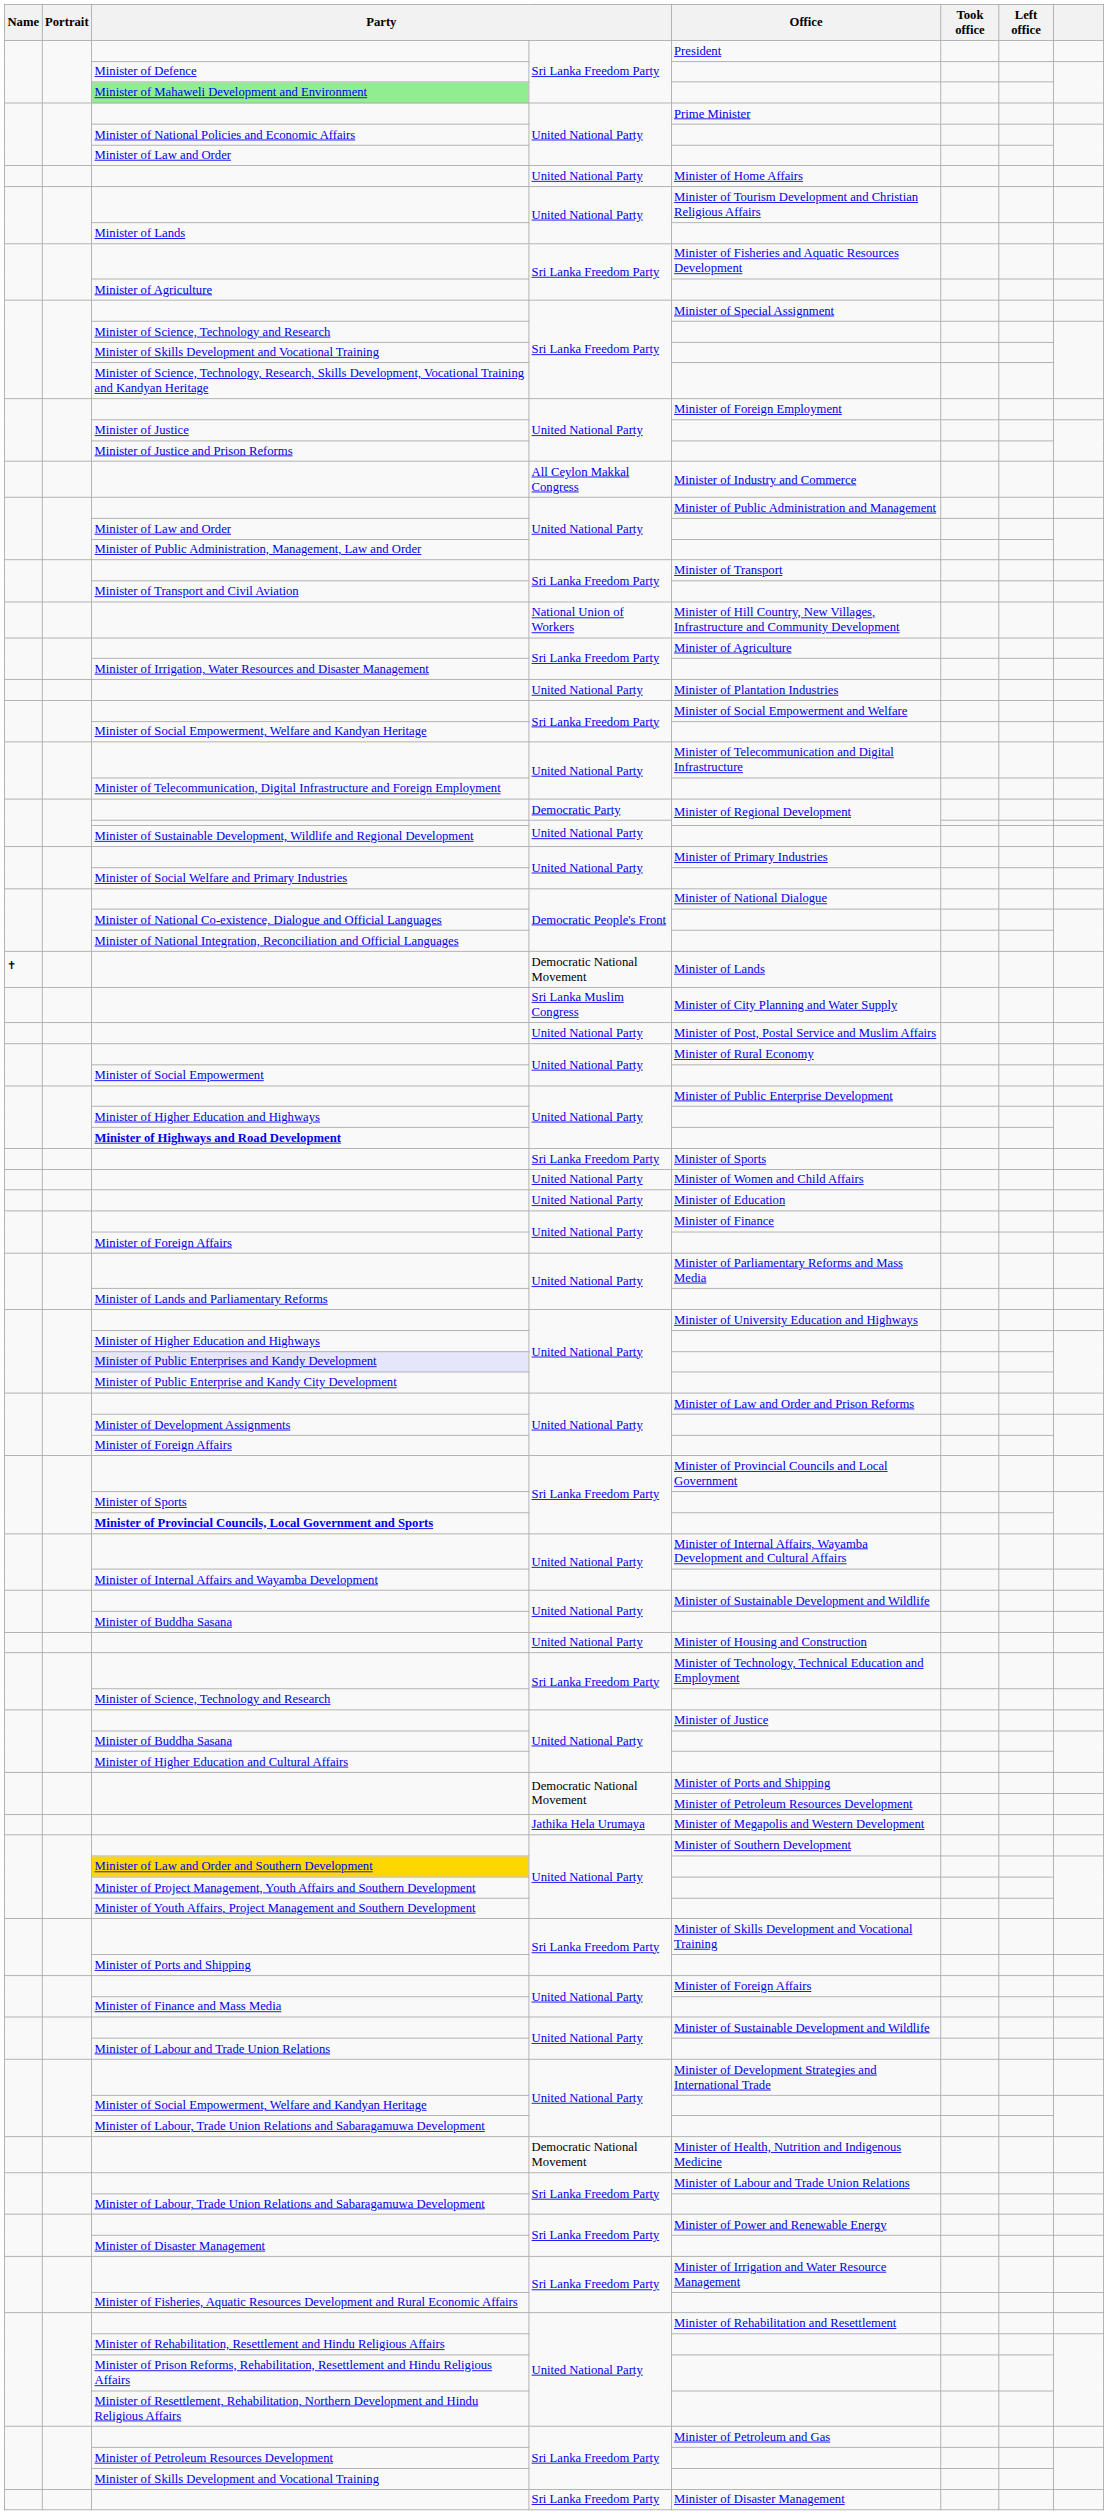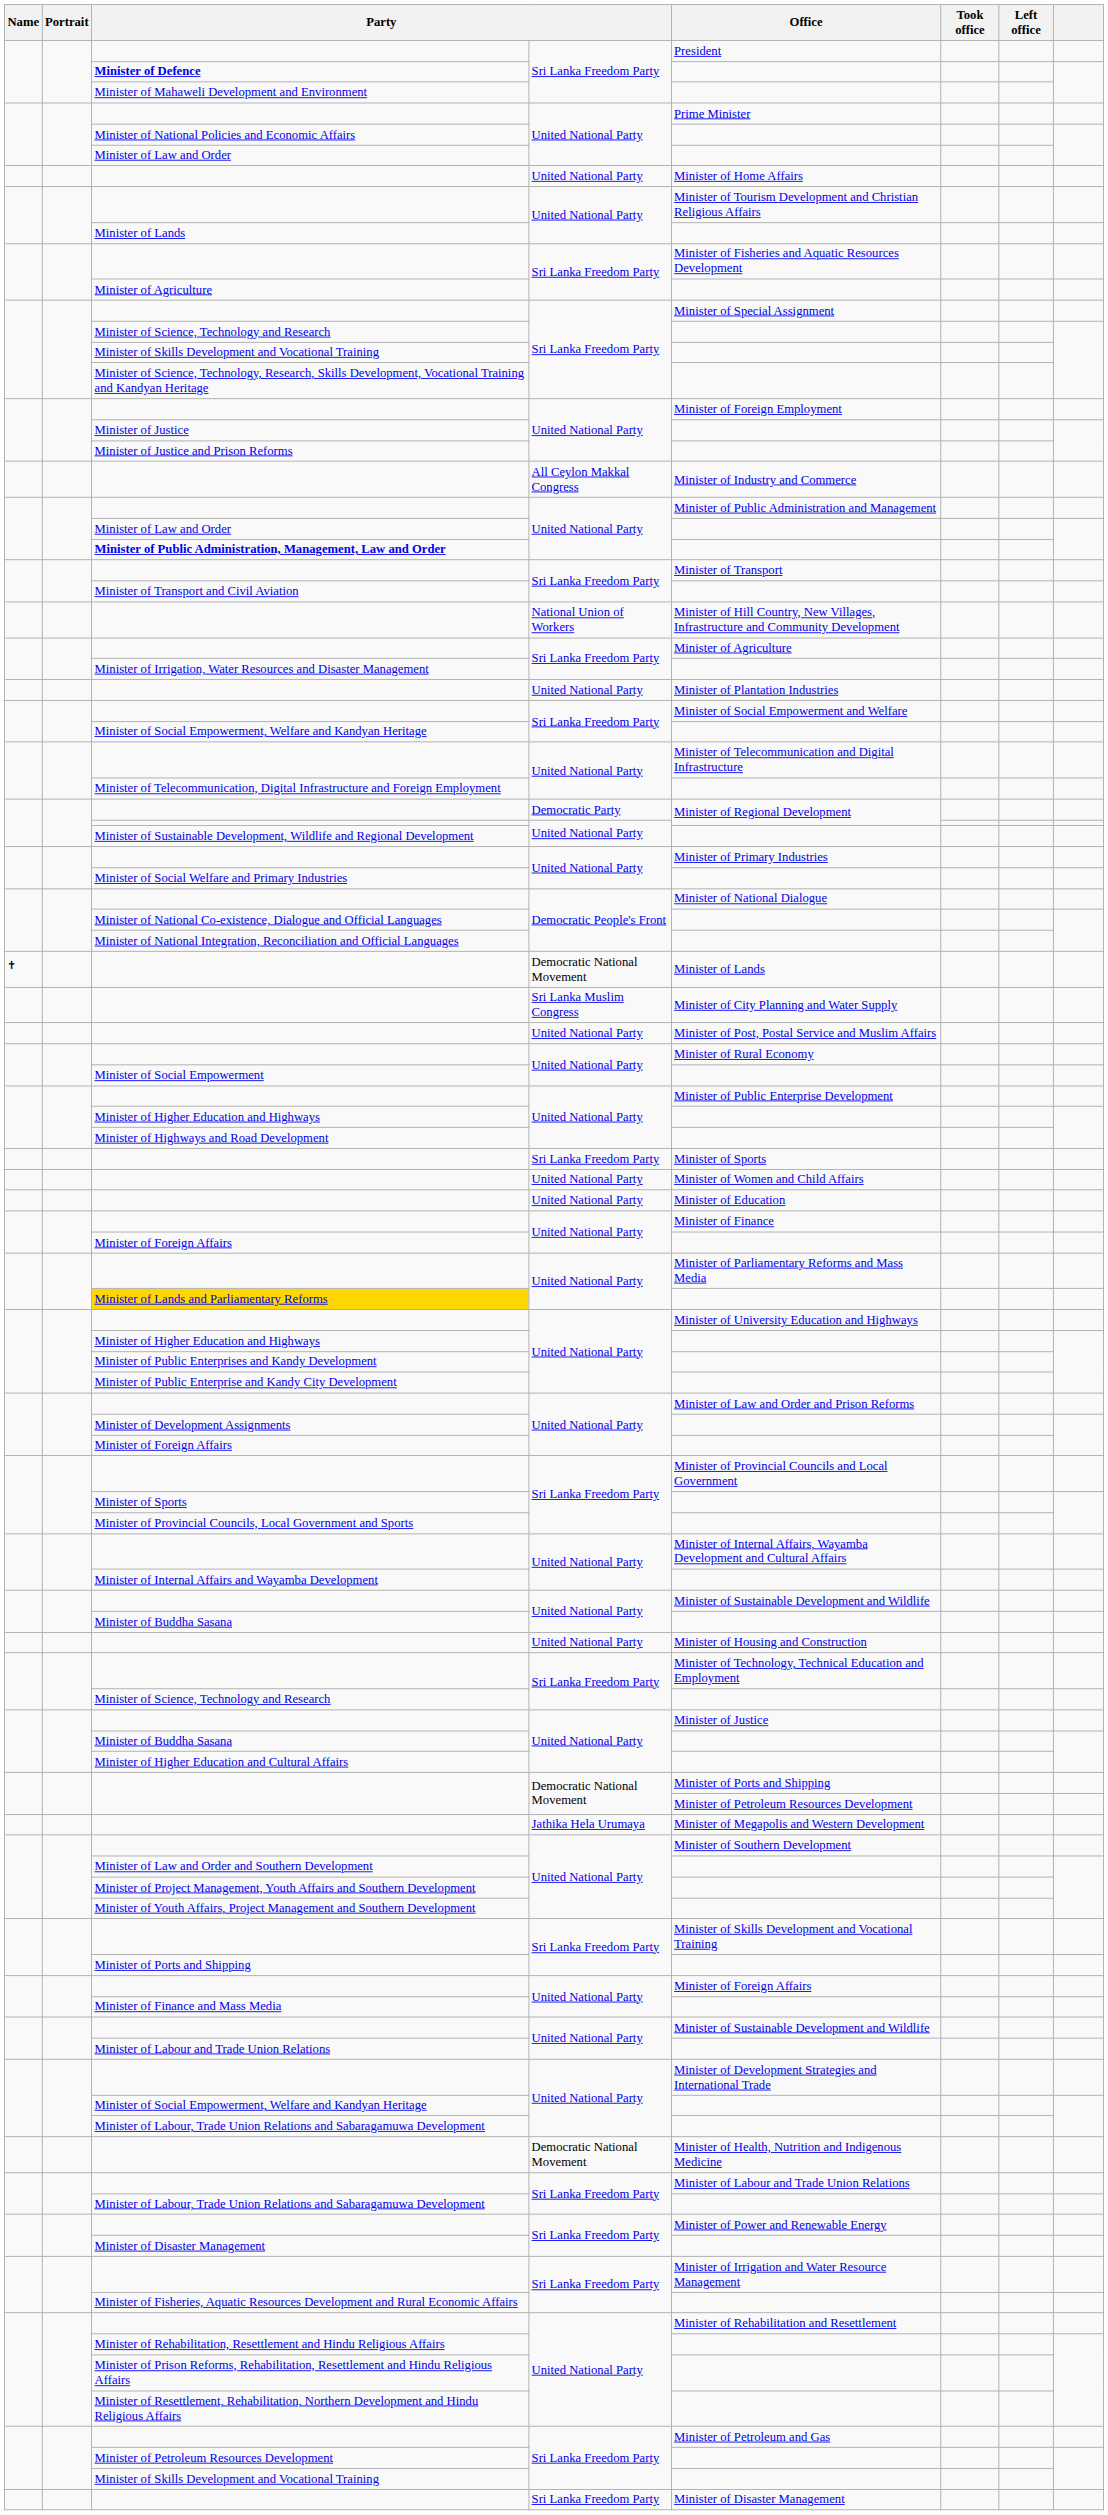(146, 72) normal -> (148, 72) bold
(231, 93) lightgreen background -> (231, 93) no background
(258, 549) normal -> (270, 549) bold
(218, 1138) bold -> (211, 1138) normal
(211, 1299) no background -> (211, 1299) gold background
(236, 1362) lavender background -> (236, 1362) no background
(264, 1523) bold -> (254, 1523) normal
(234, 1866) gold background -> (234, 1866) no background
